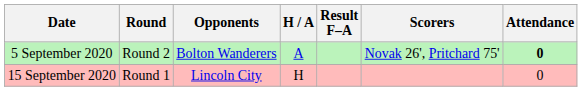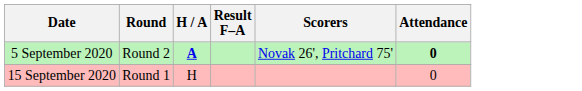- column: (226, 23)
(298, 53) normal -> (192, 53) bold
